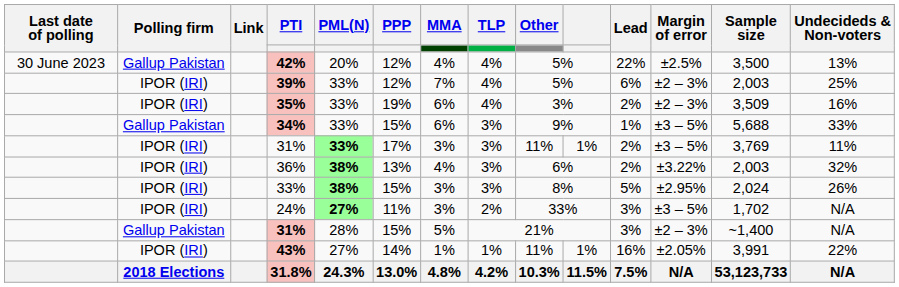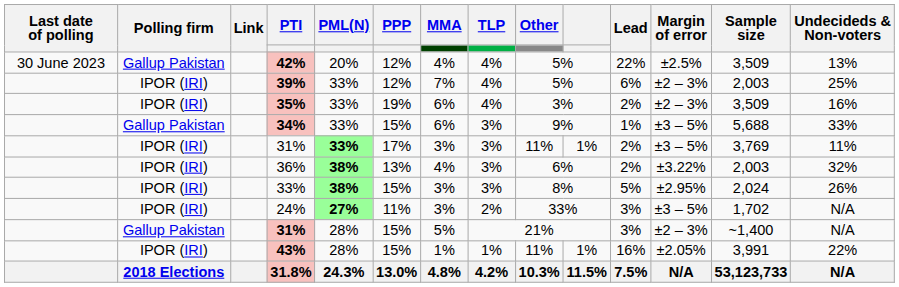(751, 63) 3,500 -> (751, 63) 3,509
(344, 251) 27% -> (344, 251) 28%
(397, 251) 14% -> (397, 251) 15%
